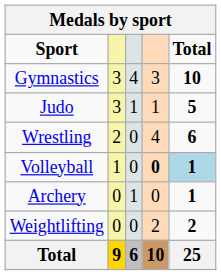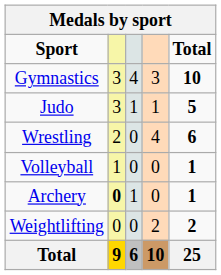(155, 166) bold -> (155, 166) normal
(192, 166) lightblue background -> (192, 166) no background
(117, 195) normal -> (117, 195) bold
